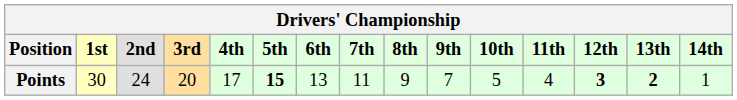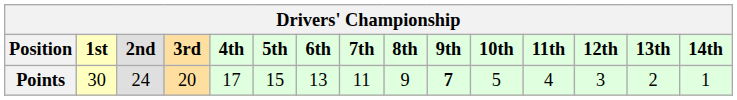(275, 79) bold -> (275, 79) normal
(448, 79) normal -> (448, 79) bold
(601, 79) bold -> (601, 79) normal
(653, 79) bold -> (653, 79) normal
